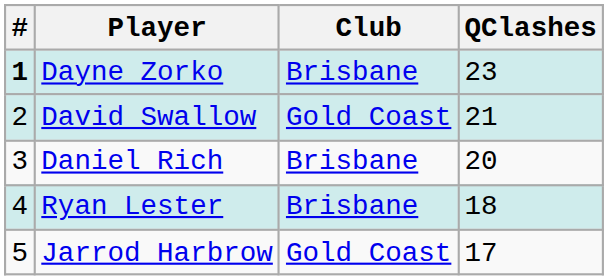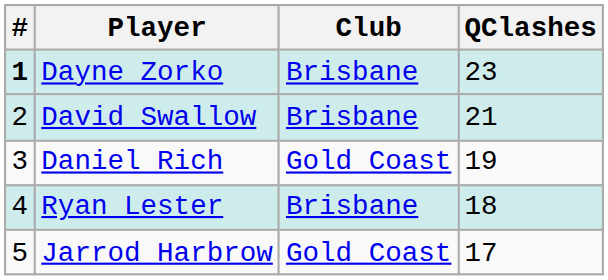(369, 117) Gold Coast -> (352, 117) Brisbane
(352, 162) Brisbane -> (369, 162) Gold Coast
(481, 162) 20 -> (481, 162) 19
